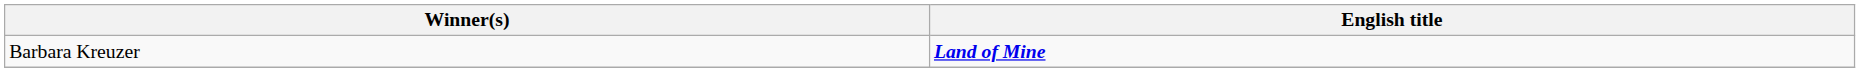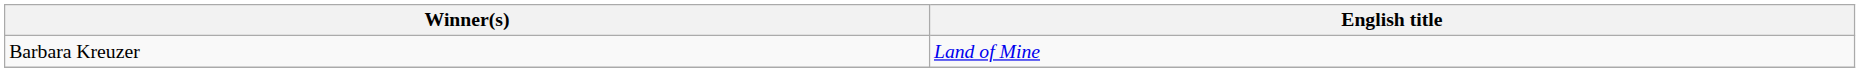(990, 51) bold -> (987, 51) normal
